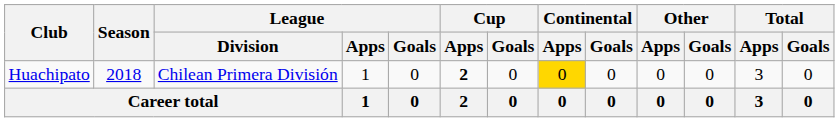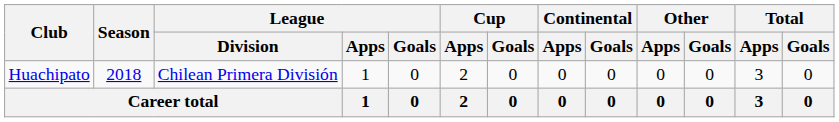(464, 74) bold -> (464, 74) normal
(562, 74) gold background -> (562, 74) no background
